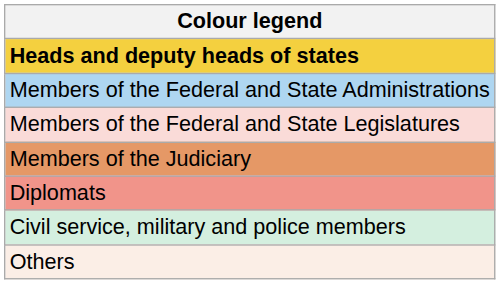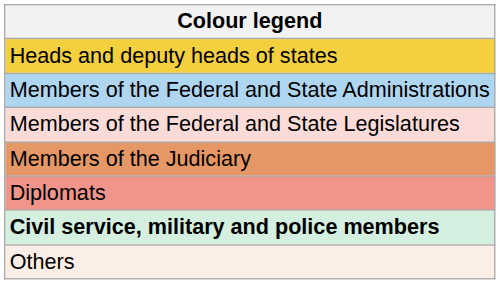(184, 55) bold -> (174, 55) normal
(208, 227) normal -> (225, 227) bold
